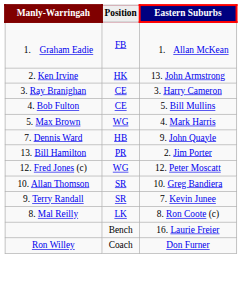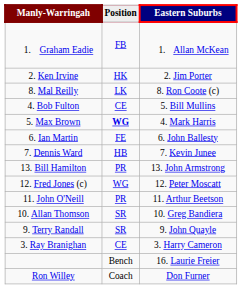(188, 75) 13. John Armstrong -> (188, 75) 2. Jim Porter
rows swapped: (53, 91) <-> (53, 214)
(121, 122) normal -> (121, 122) bold
+ row: (53, 137)
(188, 137) 9. John Quayle -> (188, 152) 7. Kevin Junee
(188, 152) 2. Jim Porter -> (188, 168) 13. John Armstrong
+ row: (53, 199)
(188, 199) 7. Kevin Junee -> (188, 230) 9. John Quayle
